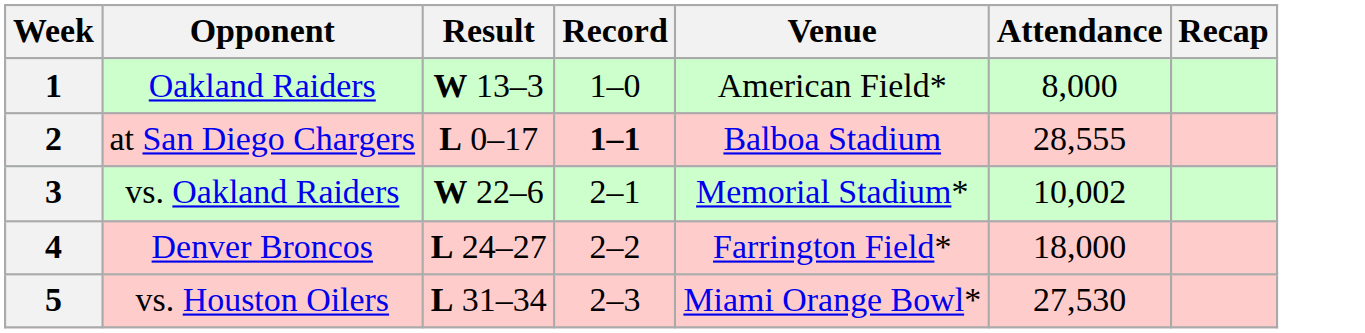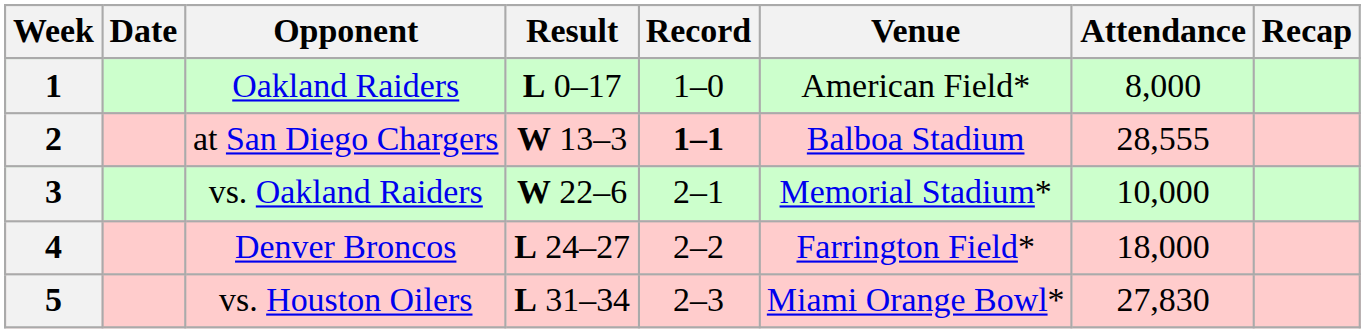+ column: (143, 31)
(489, 85) W 13–3 -> (572, 85) L 0–17
(489, 138) L 0–17 -> (572, 138) W 13–3
(1080, 192) 10,002 -> (1163, 192) 10,000
(1080, 300) 27,530 -> (1163, 300) 27,830
